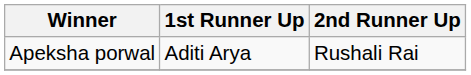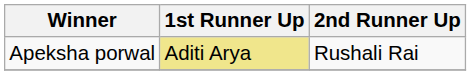(208, 53) no background -> (208, 53) khaki background
